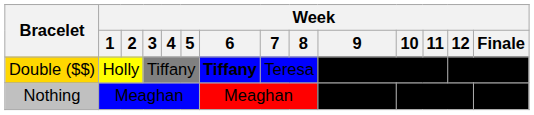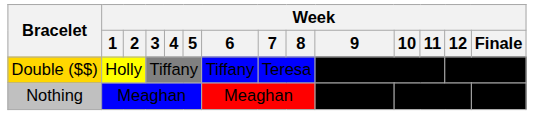(230, 69) bold -> (230, 69) normal
(501, 95) bold -> (499, 95) normal
